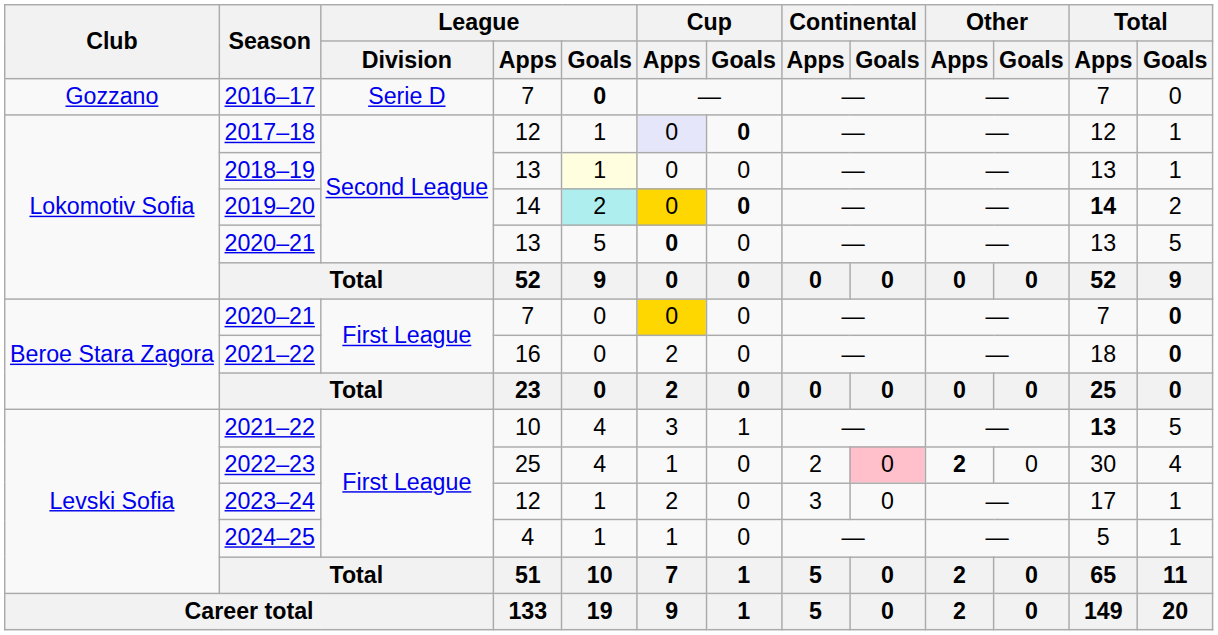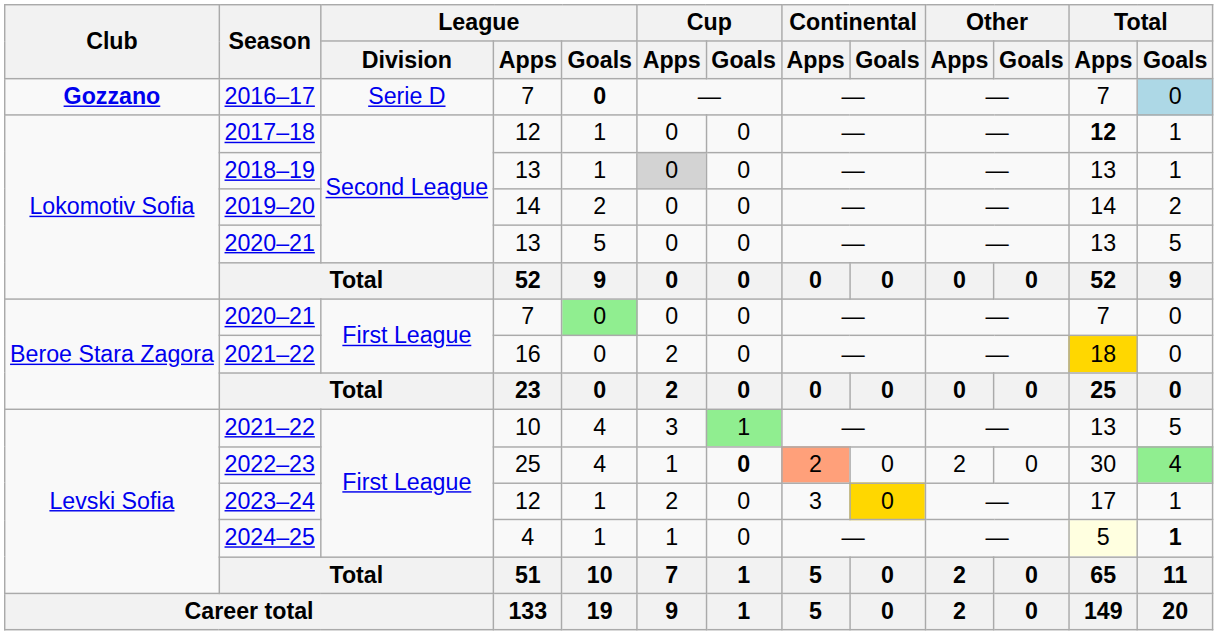(112, 96) normal -> (112, 96) bold
(1175, 96) no background -> (1175, 96) lightblue background
(672, 133) lavender background -> (672, 133) no background
(744, 133) bold -> (744, 133) normal
(1103, 133) normal -> (1103, 133) bold
(600, 170) lightyellow background -> (600, 170) no background
(672, 170) no background -> (672, 170) lightgrey background
(600, 206) paleturquoise background -> (600, 206) no background
(672, 206) gold background -> (672, 206) no background
(744, 206) bold -> (744, 206) normal
(1103, 206) bold -> (1103, 206) normal
(672, 243) bold -> (672, 243) normal
(600, 317) no background -> (600, 317) lightgreen background
(672, 317) gold background -> (672, 317) no background
(1175, 317) bold -> (1175, 317) normal
(1103, 354) no background -> (1103, 354) gold background
(1175, 354) bold -> (1175, 354) normal
(744, 427) no background -> (744, 427) lightgreen background
(1103, 427) bold -> (1103, 427) normal
(744, 464) normal -> (744, 464) bold
(816, 464) no background -> (816, 464) lightsalmon background
(887, 464) pink background -> (887, 464) no background
(959, 464) bold -> (959, 464) normal
(1175, 464) no background -> (1175, 464) lightgreen background
(887, 501) no background -> (887, 501) gold background
(1103, 538) no background -> (1103, 538) lightyellow background
(1175, 538) normal -> (1175, 538) bold
